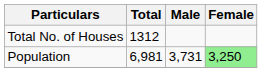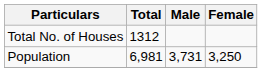(225, 57) lightgreen background -> (225, 57) no background
